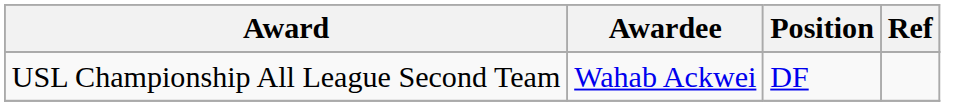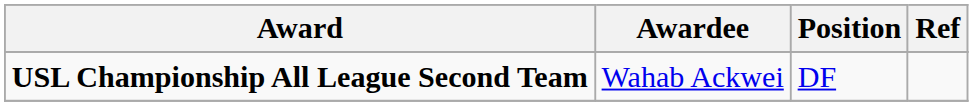(286, 76) normal -> (300, 76) bold
